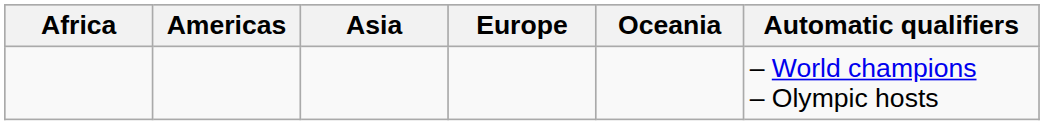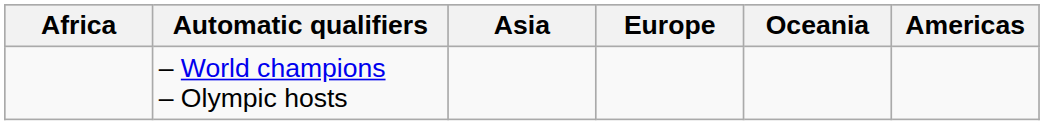columns swapped: (226, 25) <-> (891, 25)
